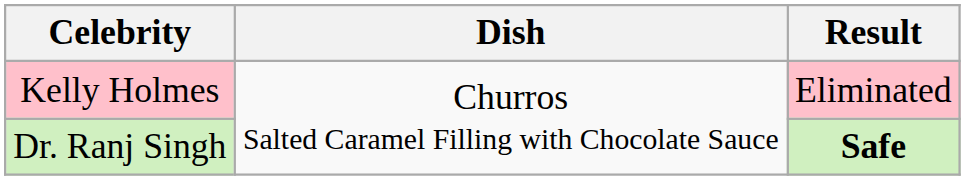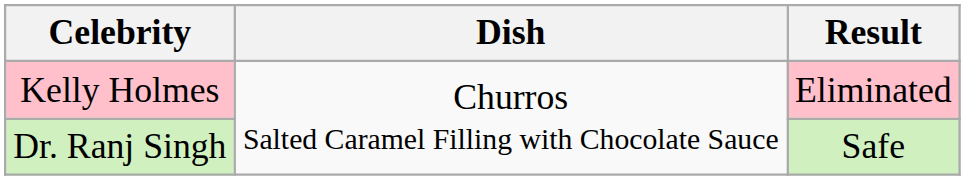(873, 145) bold -> (873, 145) normal
